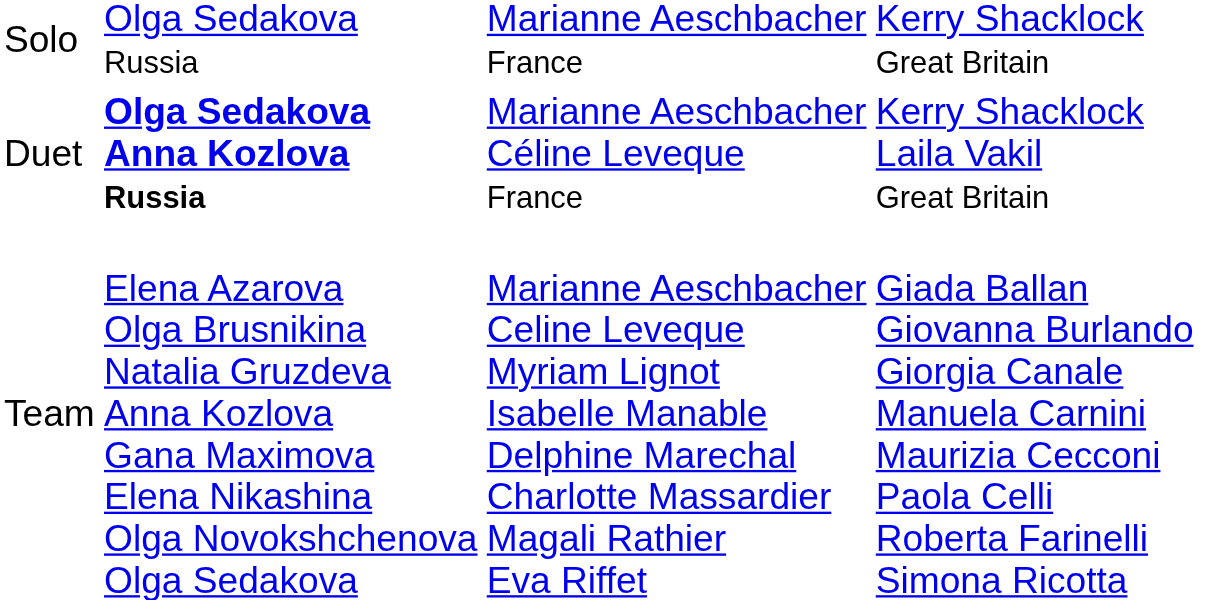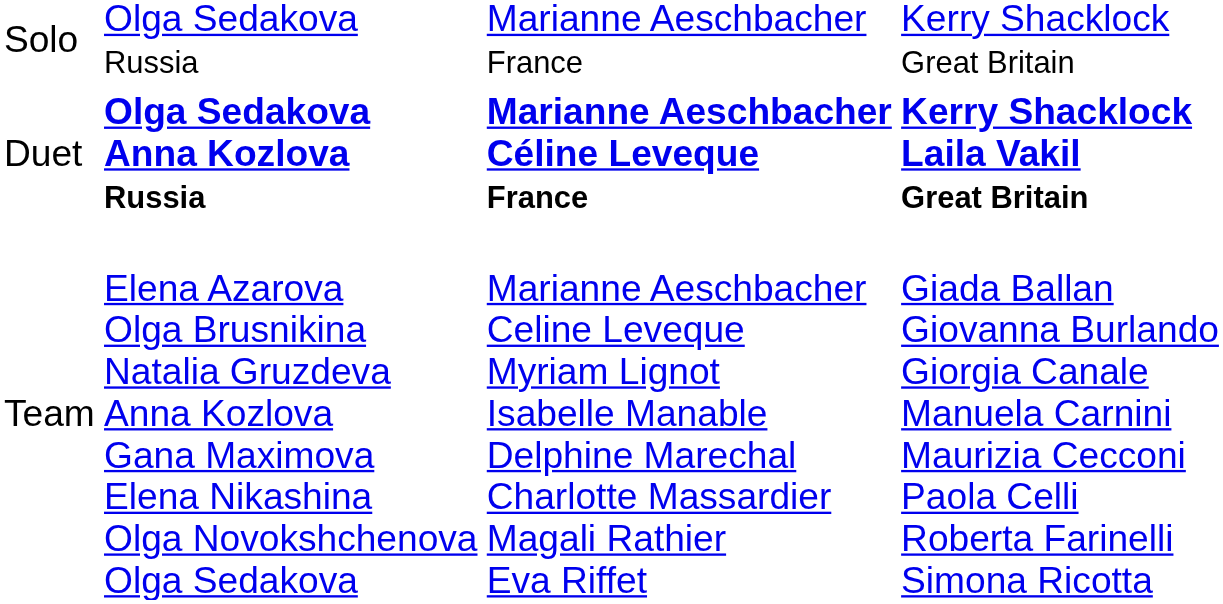(677, 153) normal -> (689, 153) bold
(1010, 153) normal -> (1047, 153) bold
